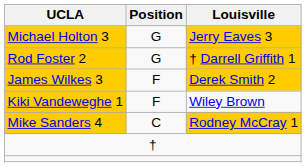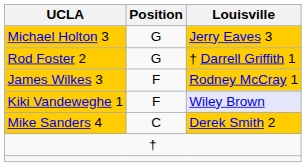(232, 79) Derek Smith 2 -> (244, 79) Rodney McCray 1
(227, 101) no background -> (227, 101) lavender background
(244, 123) Rodney McCray 1 -> (232, 123) Derek Smith 2
